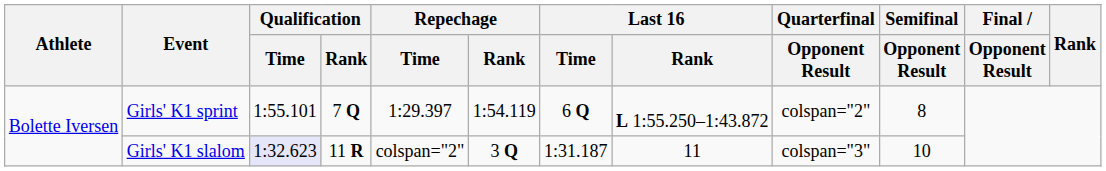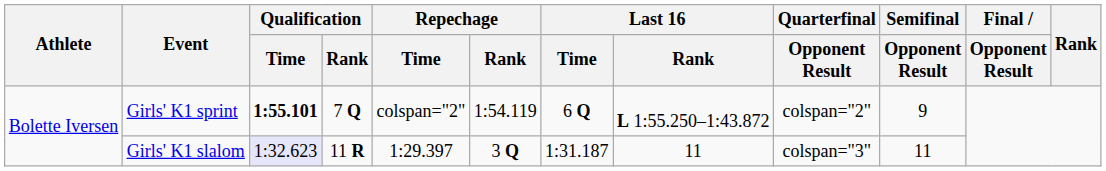(285, 110) normal -> (286, 110) bold
(420, 110) 1:29.397 -> (421, 110) colspan="2"
(922, 110) 8 -> (923, 110) 9
(420, 151) colspan="2" -> (421, 151) 1:29.397
(922, 151) 10 -> (923, 151) 11
